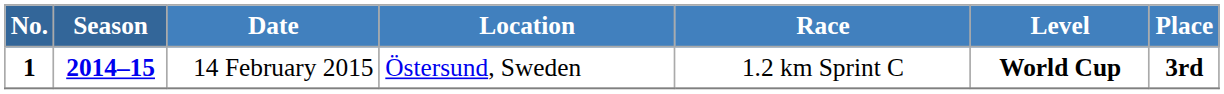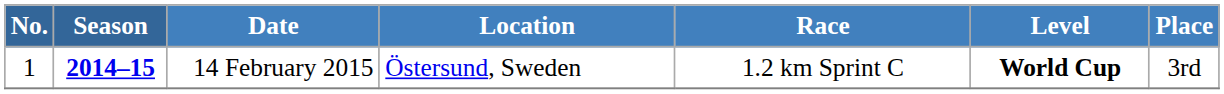(29, 67) bold -> (29, 67) normal
(1184, 67) bold -> (1184, 67) normal
